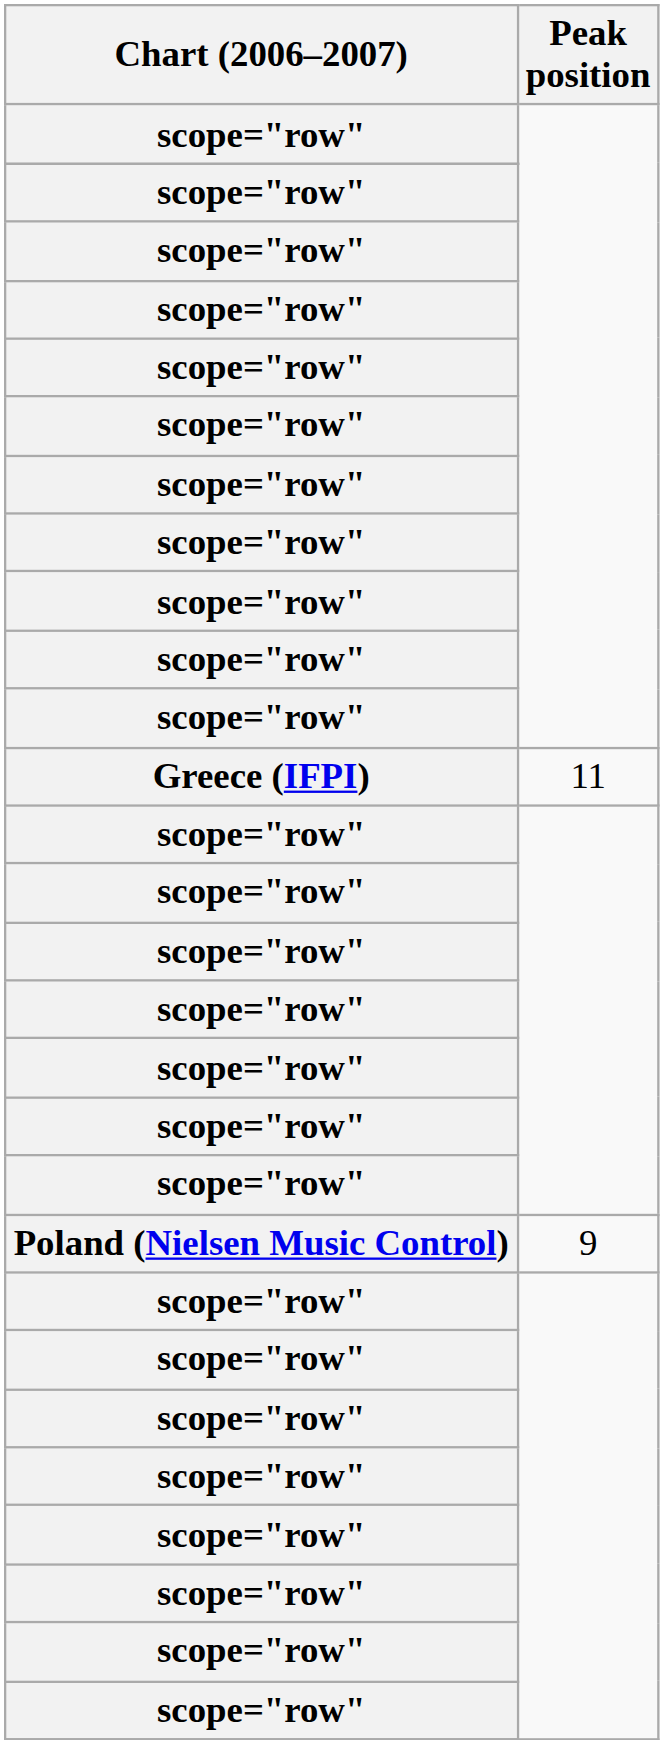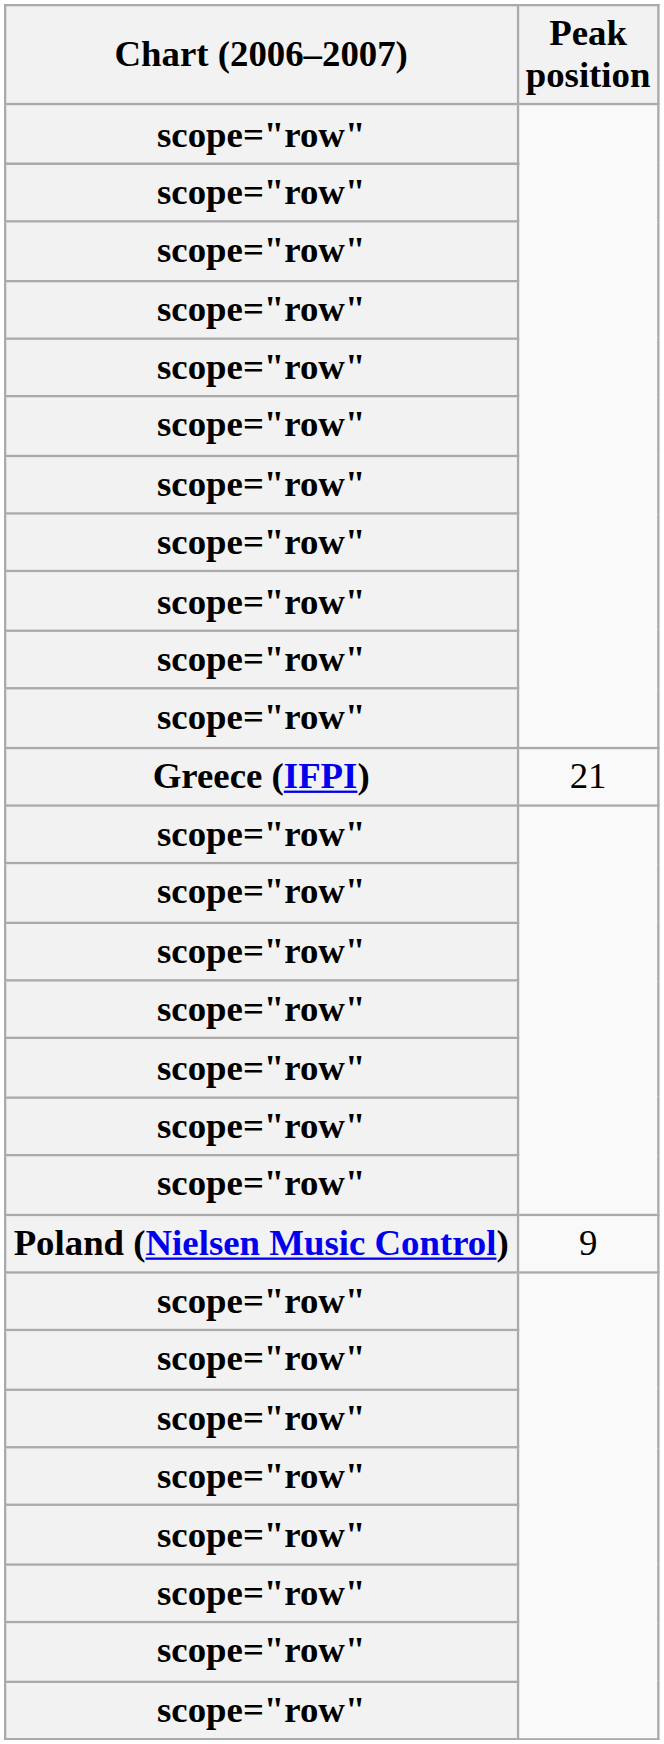(588, 775) 11 -> (588, 775) 21
